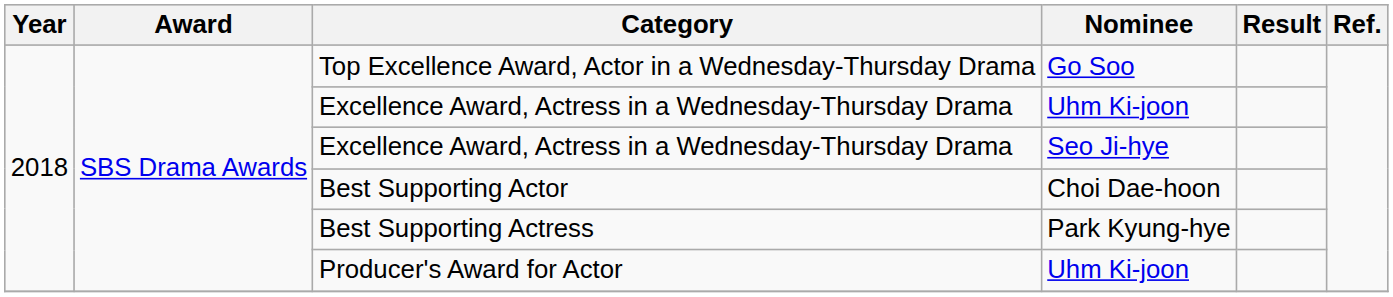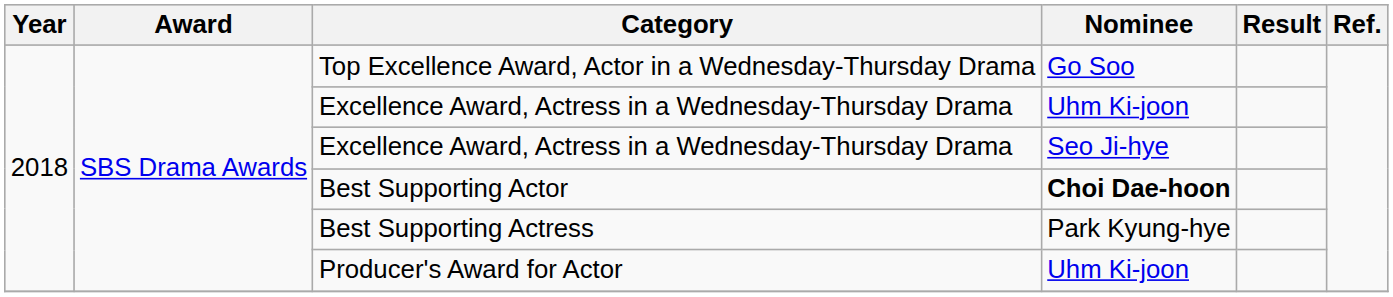(1134, 188) normal -> (1139, 188) bold
